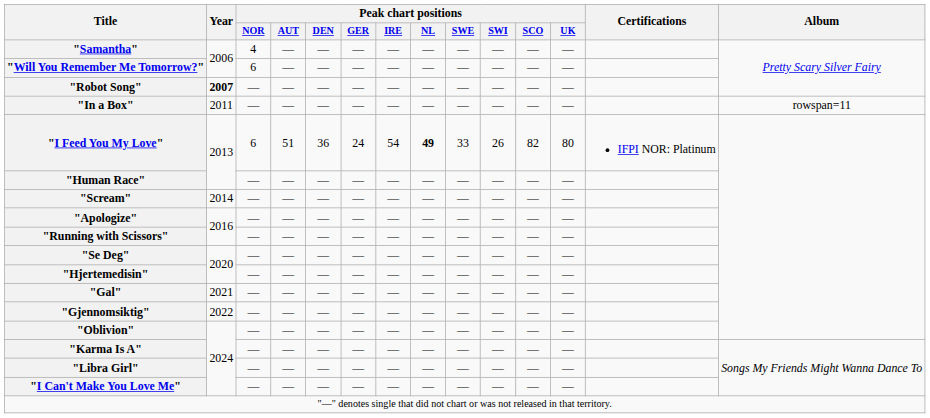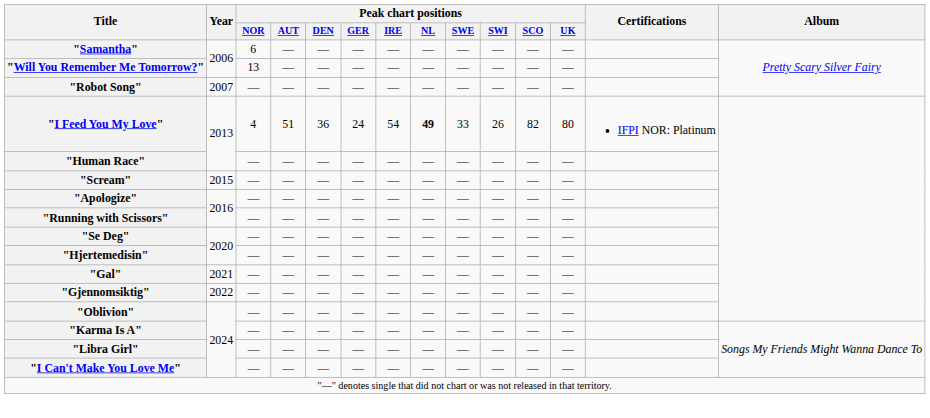(253, 49) 4 -> (253, 49) 6
(253, 68) 6 -> (253, 68) 13
(221, 86) bold -> (221, 86) normal
- row: (106, 105)
(253, 142) 6 -> (253, 124) 4
(221, 198) 2014 -> (221, 180) 2015
